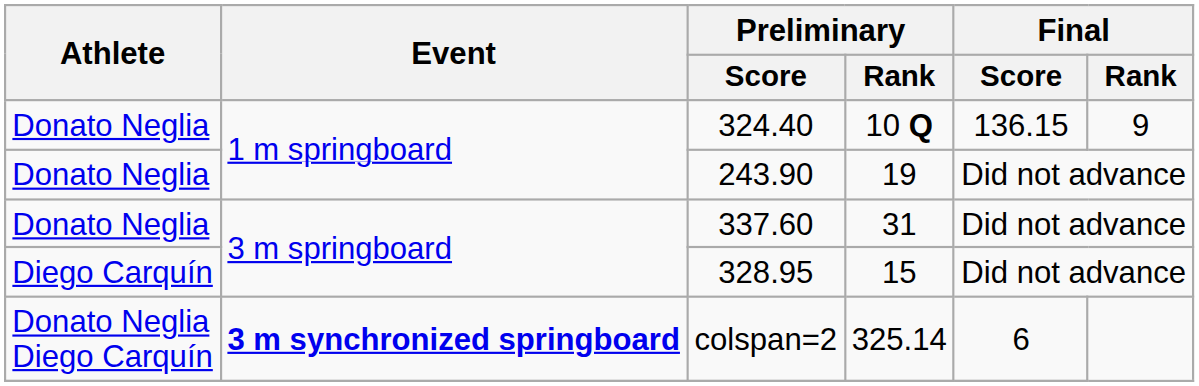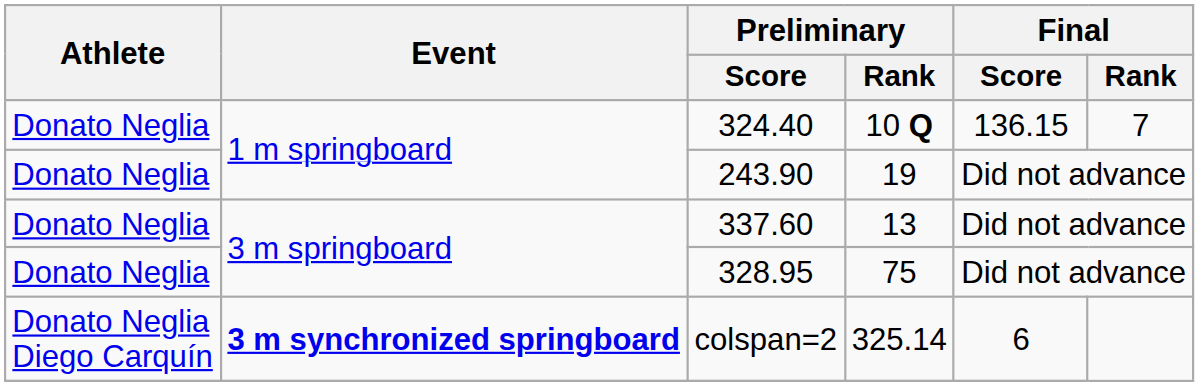(1141, 126) 9 -> (1141, 126) 7
(899, 224) 31 -> (899, 224) 13
(113, 273) Diego Carquín -> (111, 273) Donato Neglia
(899, 273) 15 -> (899, 273) 75
